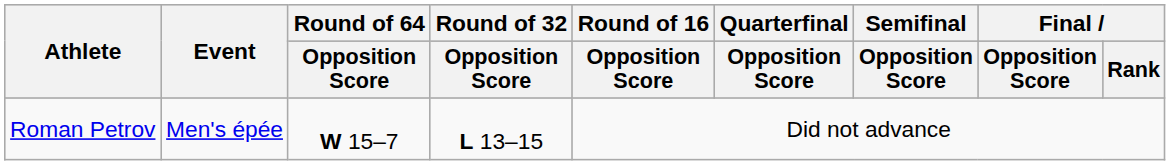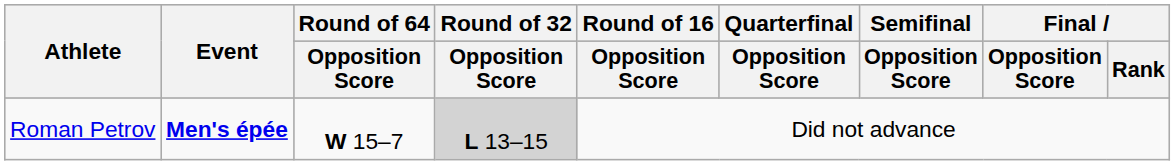(225, 129) normal -> (227, 129) bold
(501, 142) no background -> (506, 142) lightgrey background
